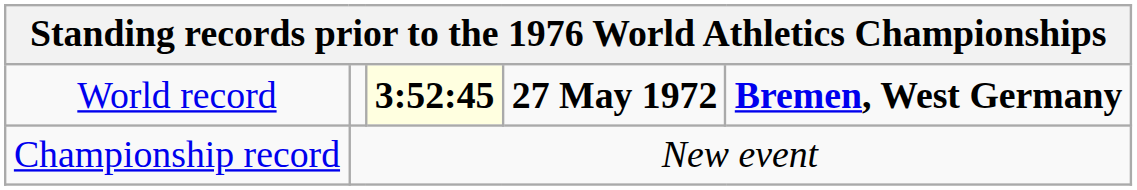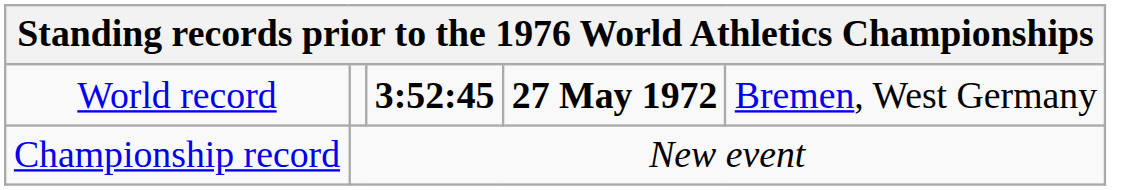(435, 94) lightyellow background -> (435, 94) no background
(929, 94) bold -> (916, 94) normal
